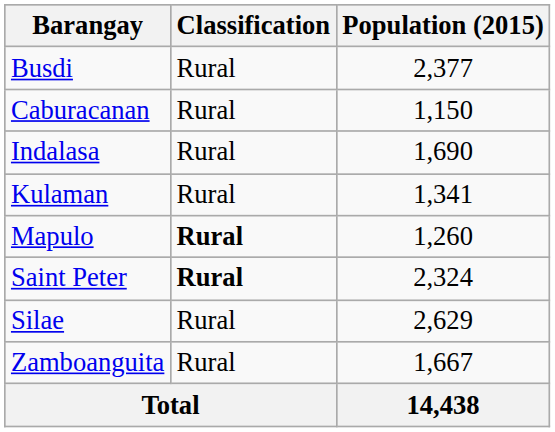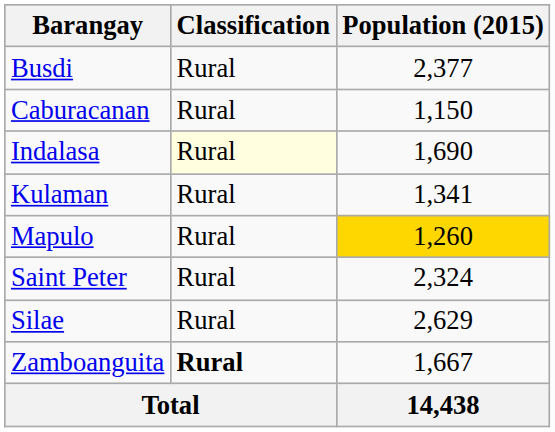(206, 151) no background -> (206, 151) lightyellow background
(210, 236) bold -> (206, 236) normal
(443, 236) no background -> (443, 236) gold background
(210, 278) bold -> (206, 278) normal
(206, 362) normal -> (210, 362) bold
